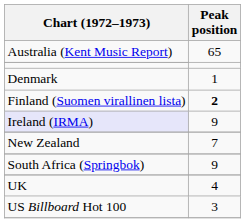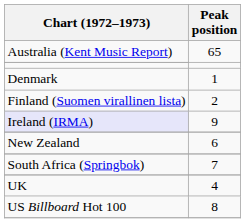(215, 100) bold -> (215, 100) normal
(215, 143) 7 -> (215, 143) 6
(215, 164) 9 -> (215, 164) 7
(215, 206) 3 -> (215, 206) 8
